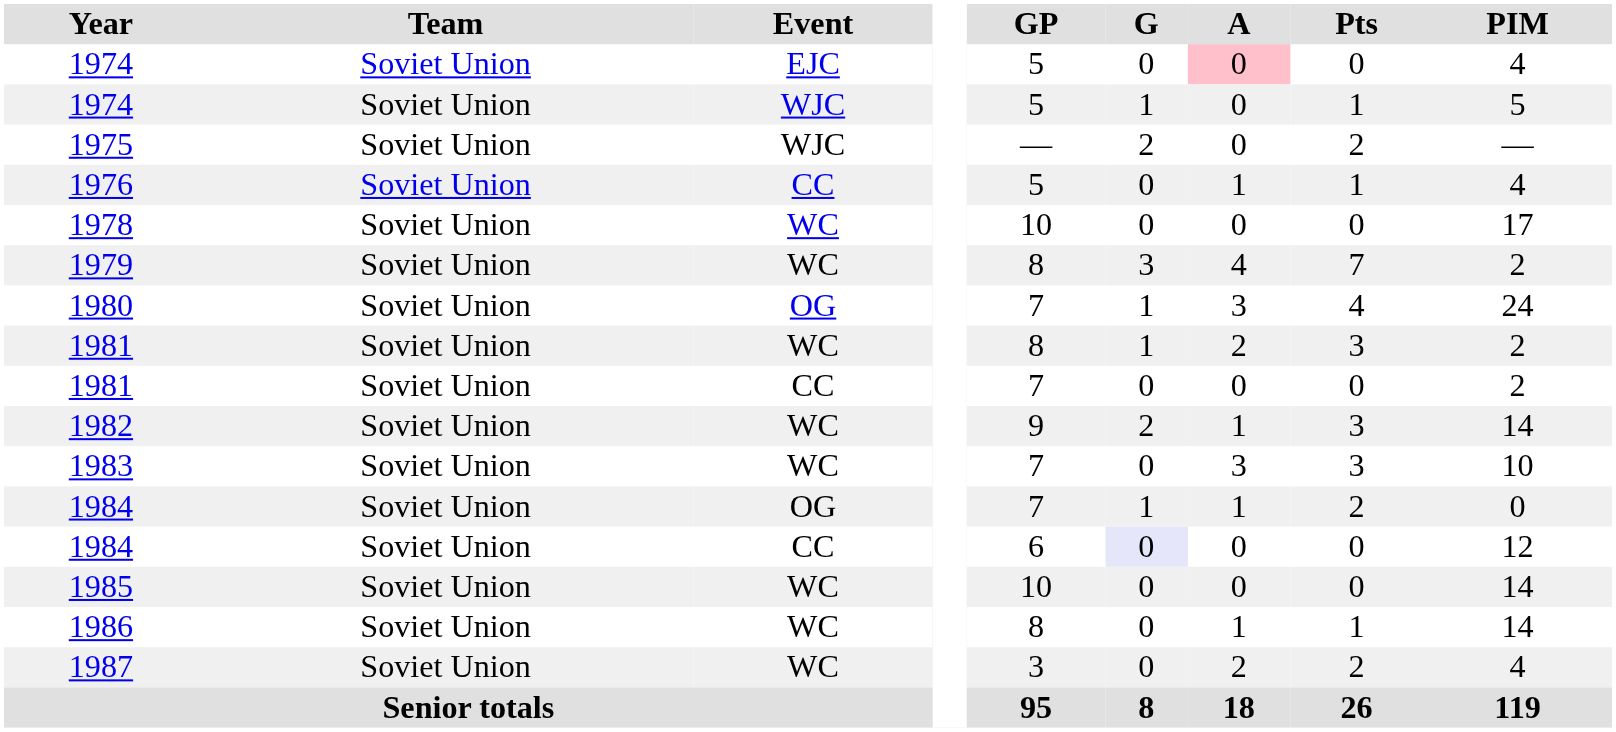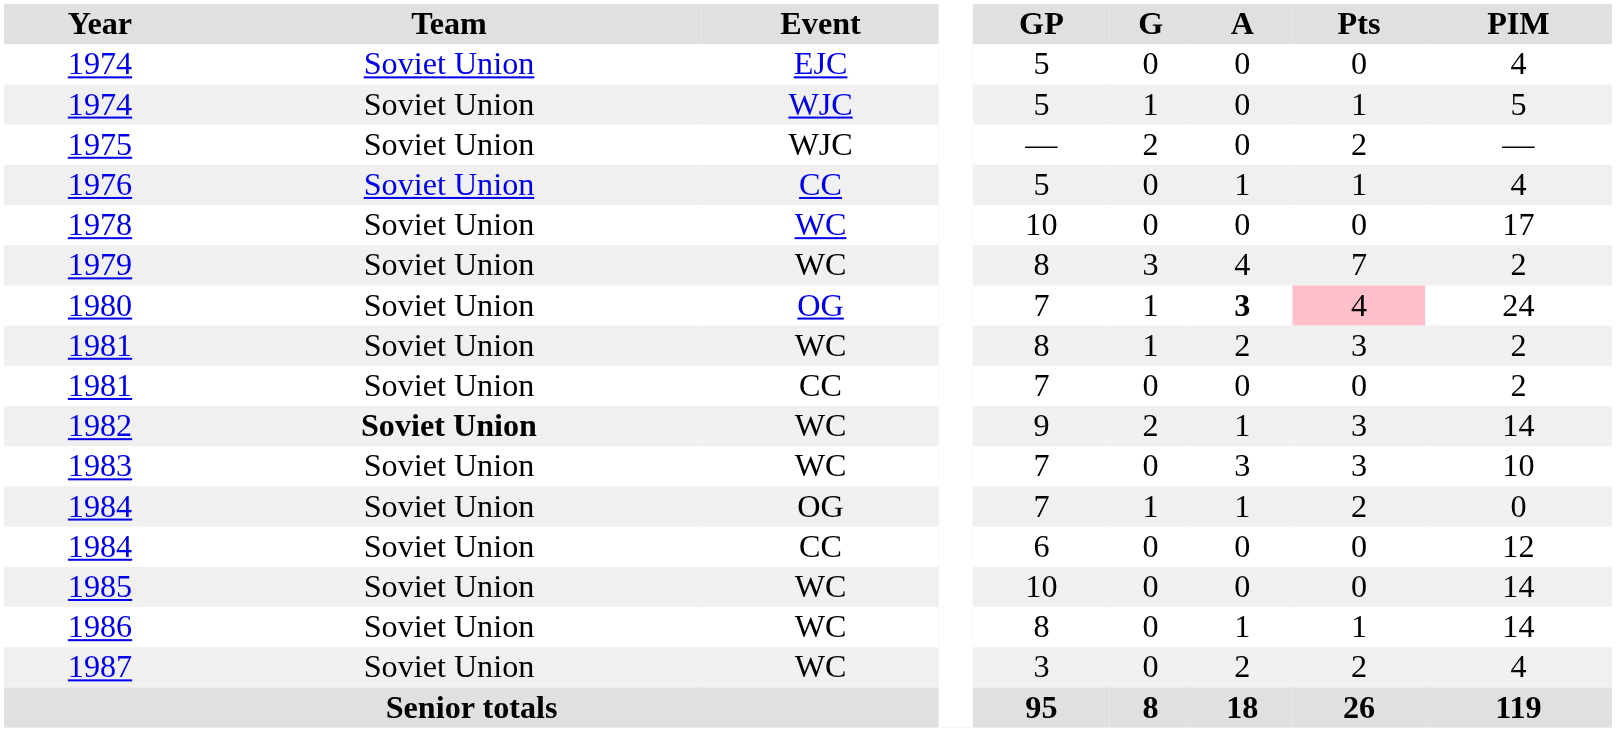(1239, 63) pink background -> (1242, 63) no background
(1239, 304) normal -> (1242, 304) bold
(1357, 304) no background -> (1359, 304) pink background
(446, 425) normal -> (449, 425) bold
(1146, 546) lavender background -> (1151, 546) no background
